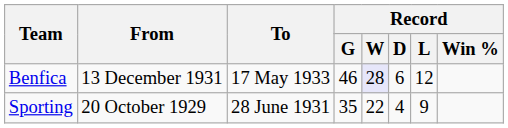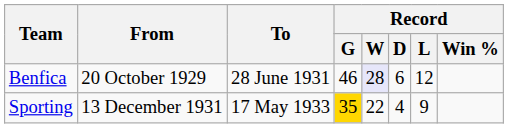(152, 78) 13 December 1931 -> (144, 78) 20 October 1929
(281, 78) 17 May 1933 -> (281, 78) 28 June 1931
(144, 107) 20 October 1929 -> (152, 107) 13 December 1931
(281, 107) 28 June 1931 -> (281, 107) 17 May 1933
(348, 107) no background -> (348, 107) gold background
